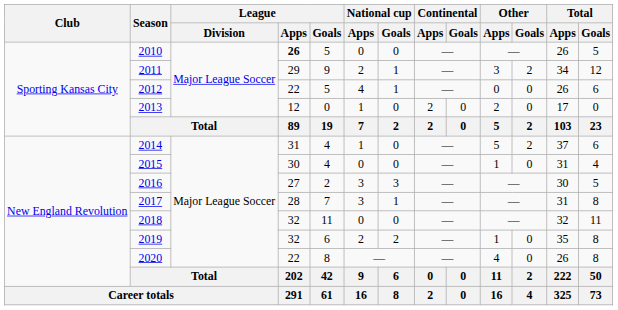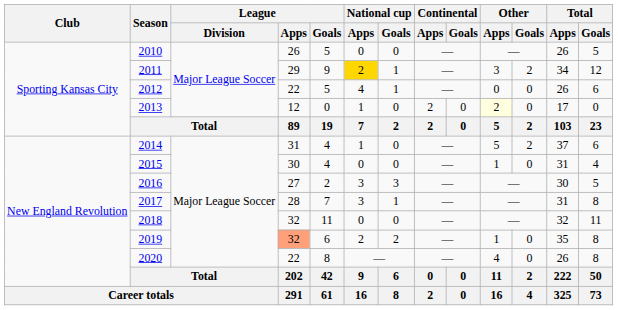(294, 51) bold -> (294, 51) normal
(361, 70) no background -> (361, 70) gold background
(496, 107) no background -> (496, 107) lightyellow background
(294, 239) no background -> (294, 239) lightsalmon background
